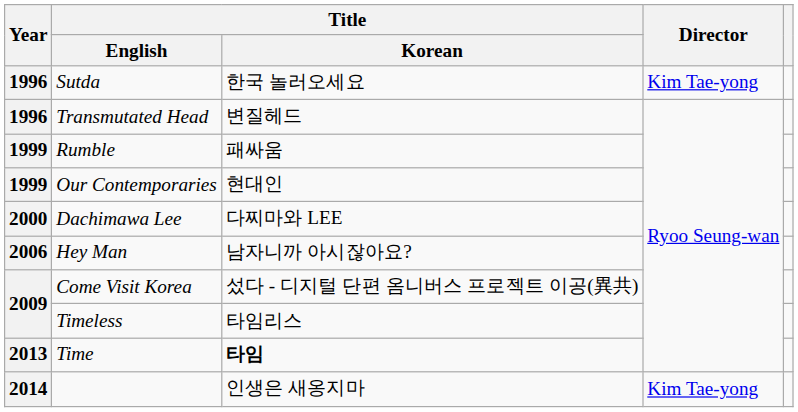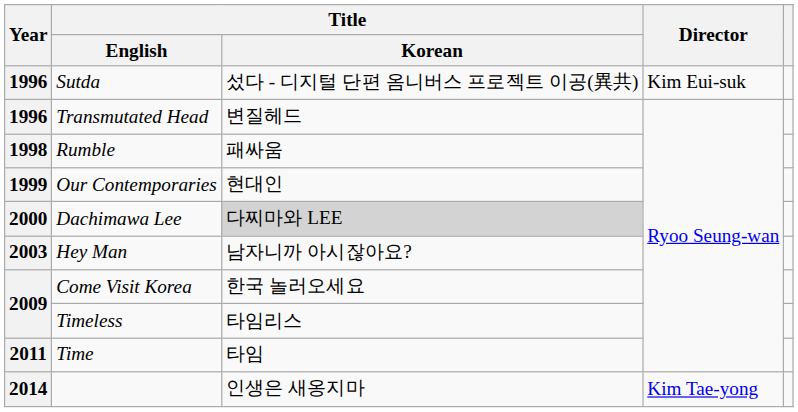(295, 81) 한국 놀러오세요 -> (432, 81) 섰다 - 디지털 단편 옴니버스 프로젝트 이공(異共)
(703, 82) Kim Tae-yong -> (697, 82) Kim Eui-suk
(28, 150) 1999 -> (28, 150) 1998
(284, 218) no background -> (284, 218) lightgrey background
(28, 252) 2006 -> (28, 252) 2003
(432, 286) 섰다 - 디지털 단편 옴니버스 프로젝트 이공(異共) -> (295, 286) 한국 놀러오세요
(28, 354) 2013 -> (28, 354) 2011
(245, 354) bold -> (245, 354) normal
